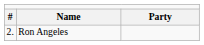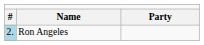(10, 33) no background -> (10, 33) lightblue background
